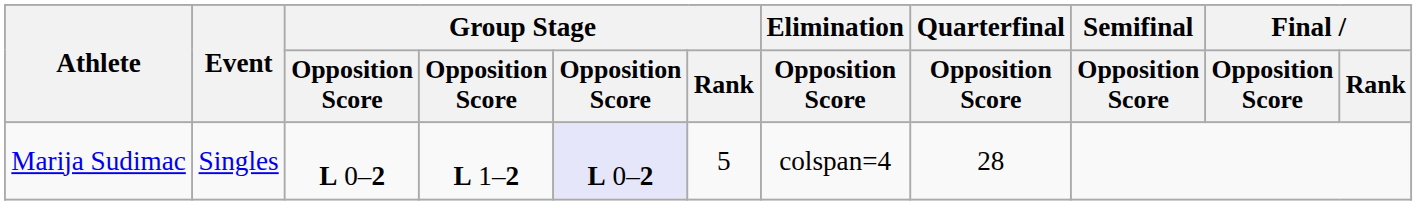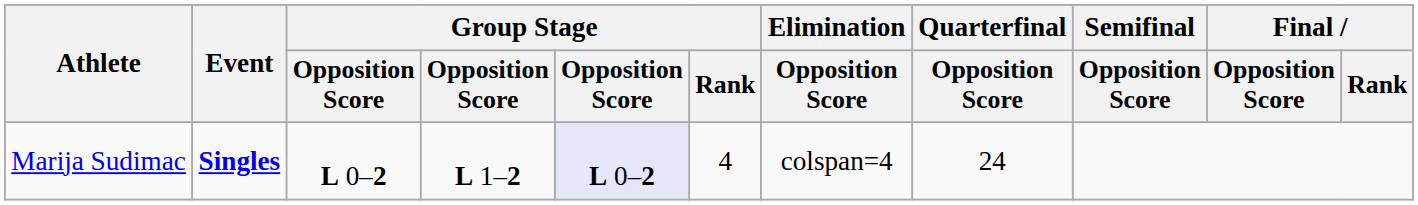(239, 160) normal -> (239, 160) bold
(724, 160) 5 -> (725, 160) 4
(991, 160) 28 -> (992, 160) 24
